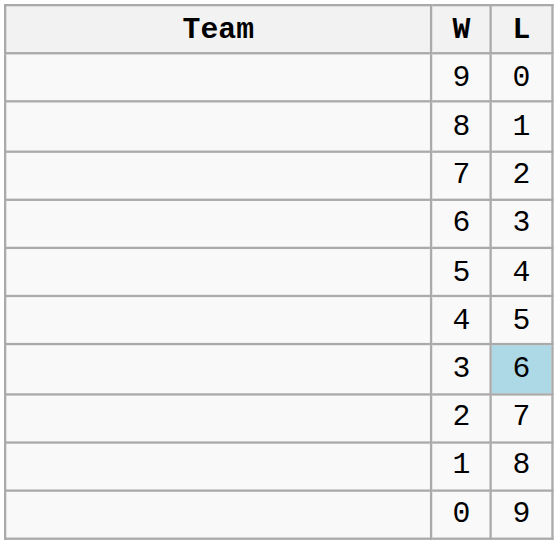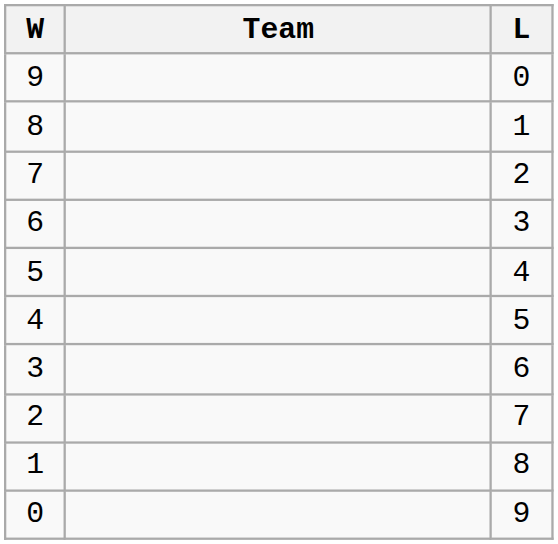columns swapped: (218, 29) <-> (461, 29)
(521, 369) lightblue background -> (521, 369) no background
